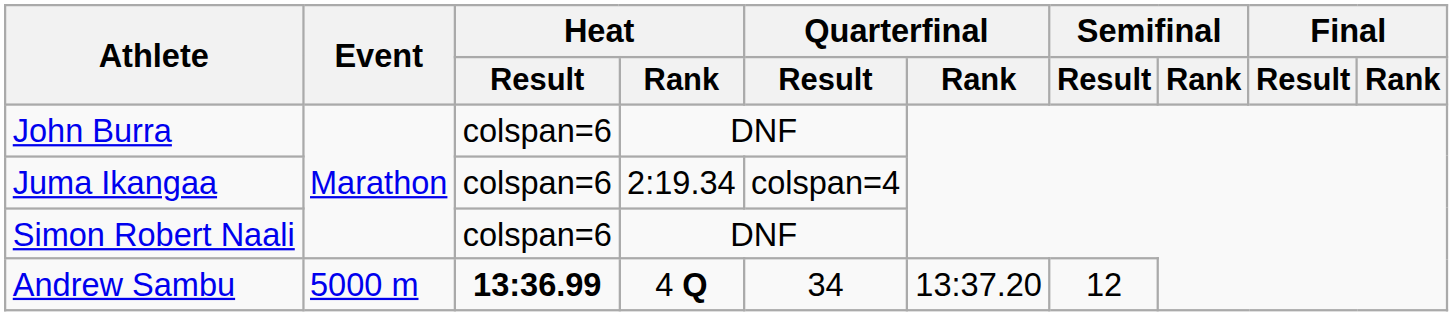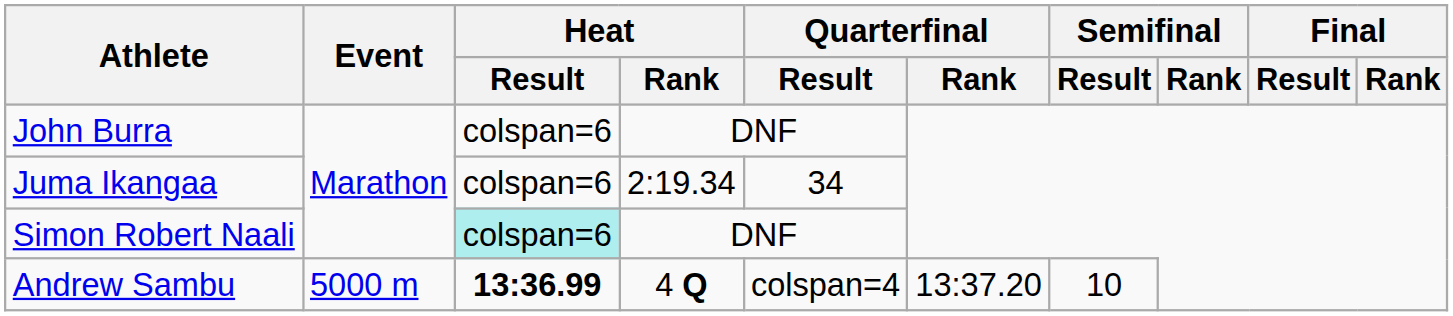(825, 183) colspan=4 -> (825, 183) 34
(537, 234) no background -> (537, 234) paleturquoise background
(825, 285) 34 -> (825, 285) colspan=4
(1104, 285) 12 -> (1104, 285) 10
